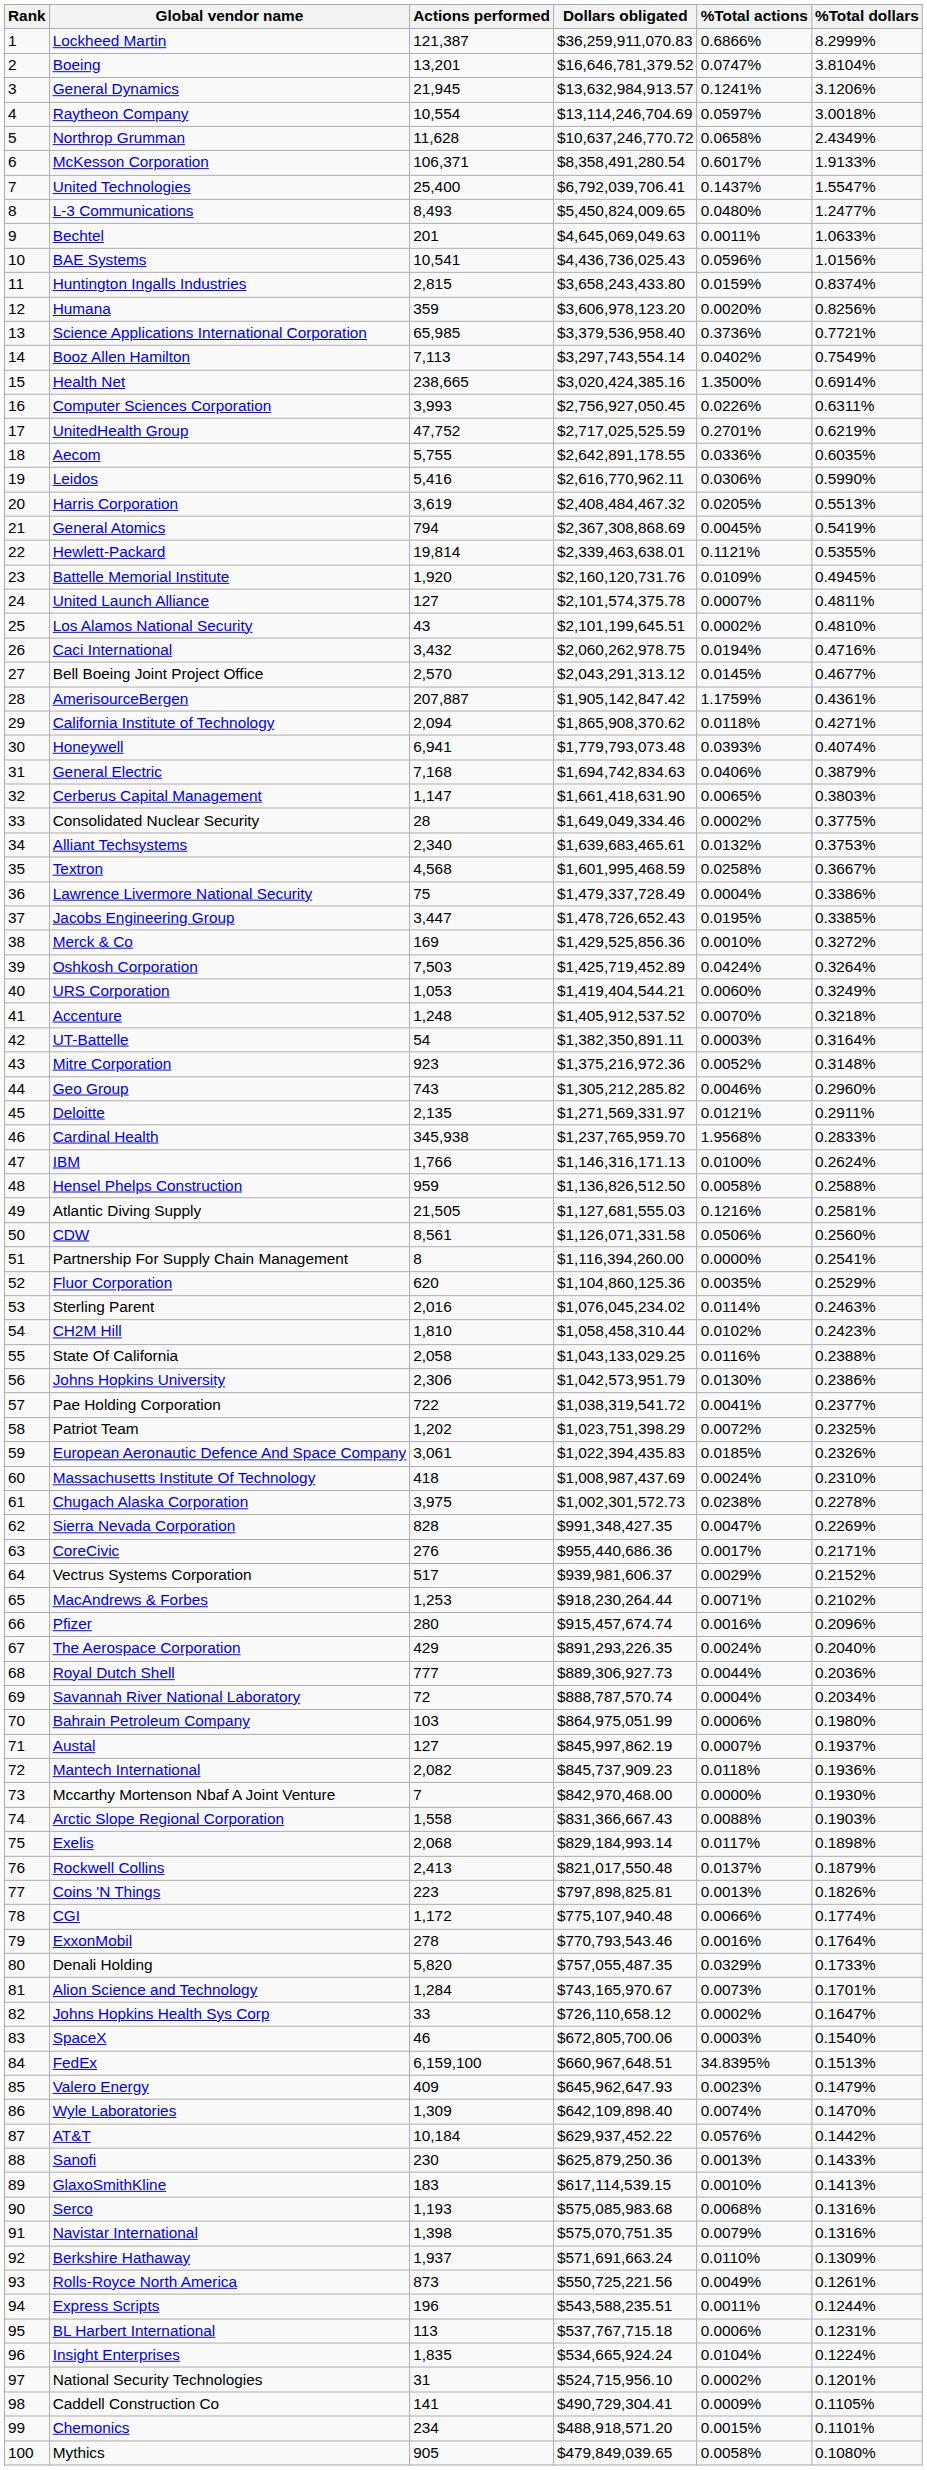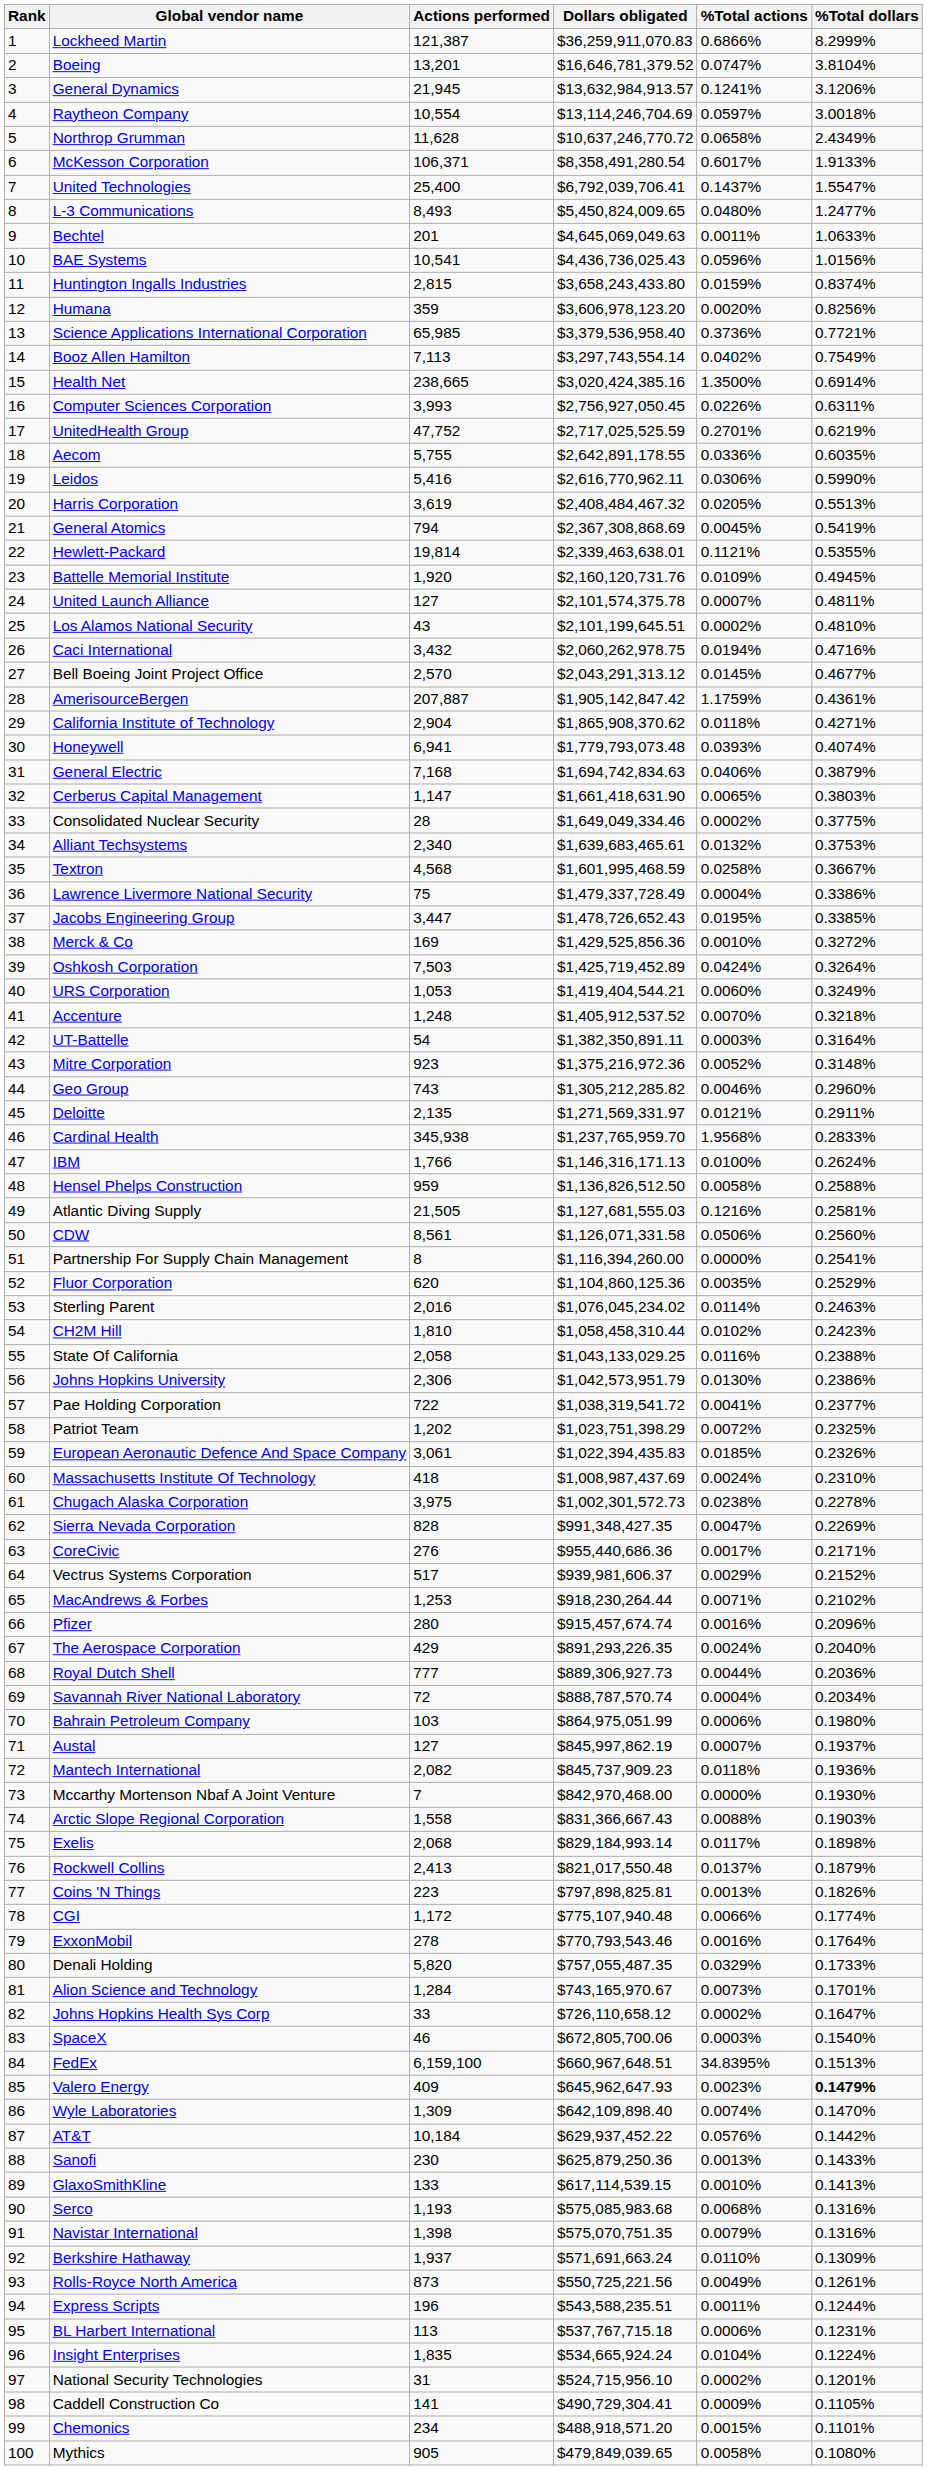(432, 723) 2,094 -> (432, 723) 2,904
(845, 2087) normal -> (845, 2087) bold
(426, 2184) 183 -> (426, 2184) 133
